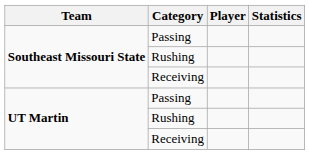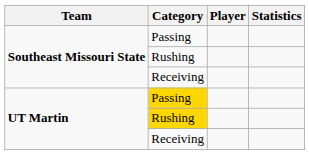(171, 97) no background -> (171, 97) gold background
(173, 118) no background -> (173, 118) gold background
